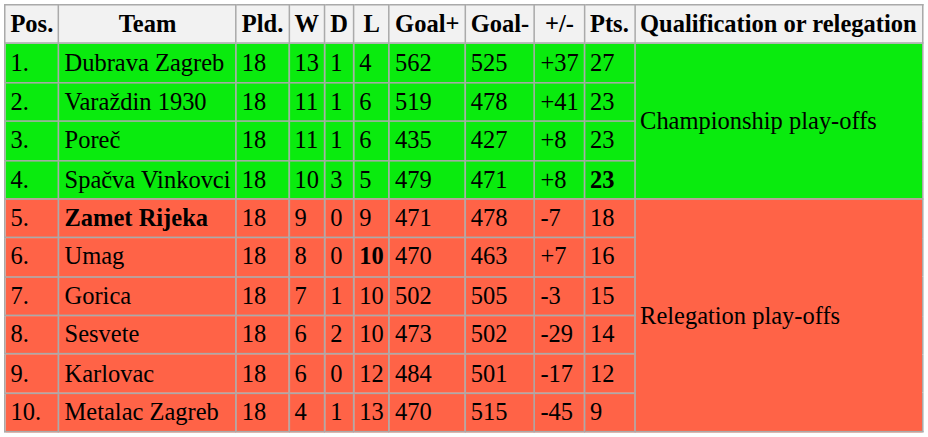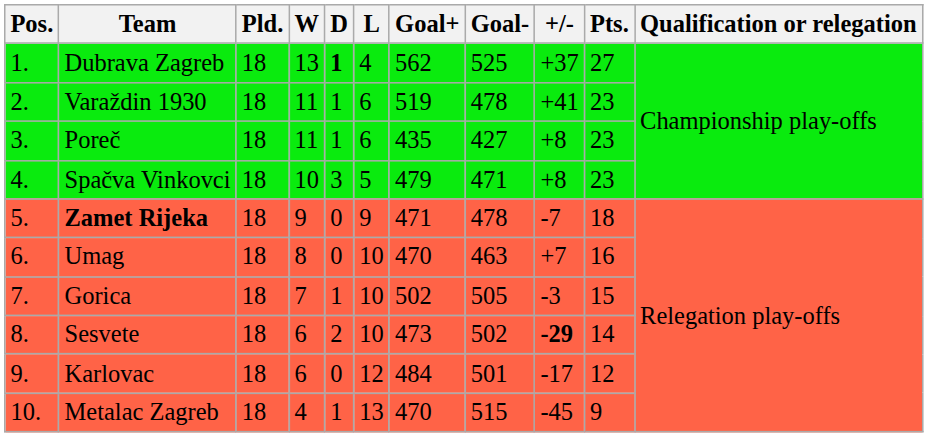(336, 62) normal -> (336, 62) bold
(602, 179) bold -> (602, 179) normal
(372, 256) bold -> (372, 256) normal
(557, 334) normal -> (557, 334) bold
